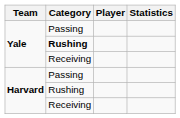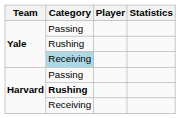(68, 43) bold -> (66, 43) normal
(70, 59) no background -> (70, 59) lightblue background
(66, 90) normal -> (68, 90) bold
